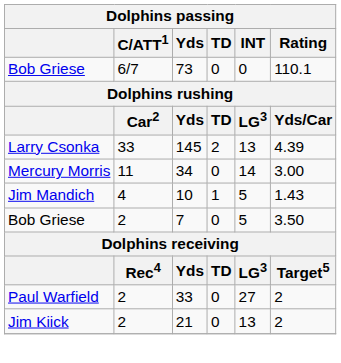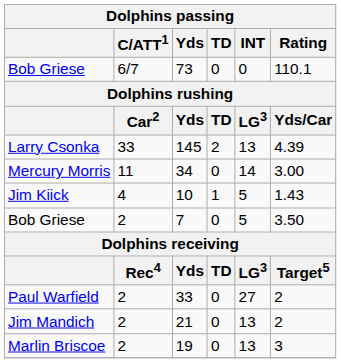(51, 195) Jim Mandich -> (38, 195) Jim Kiick
(38, 321) Jim Kiick -> (51, 321) Jim Mandich
+ row: (184, 345)
